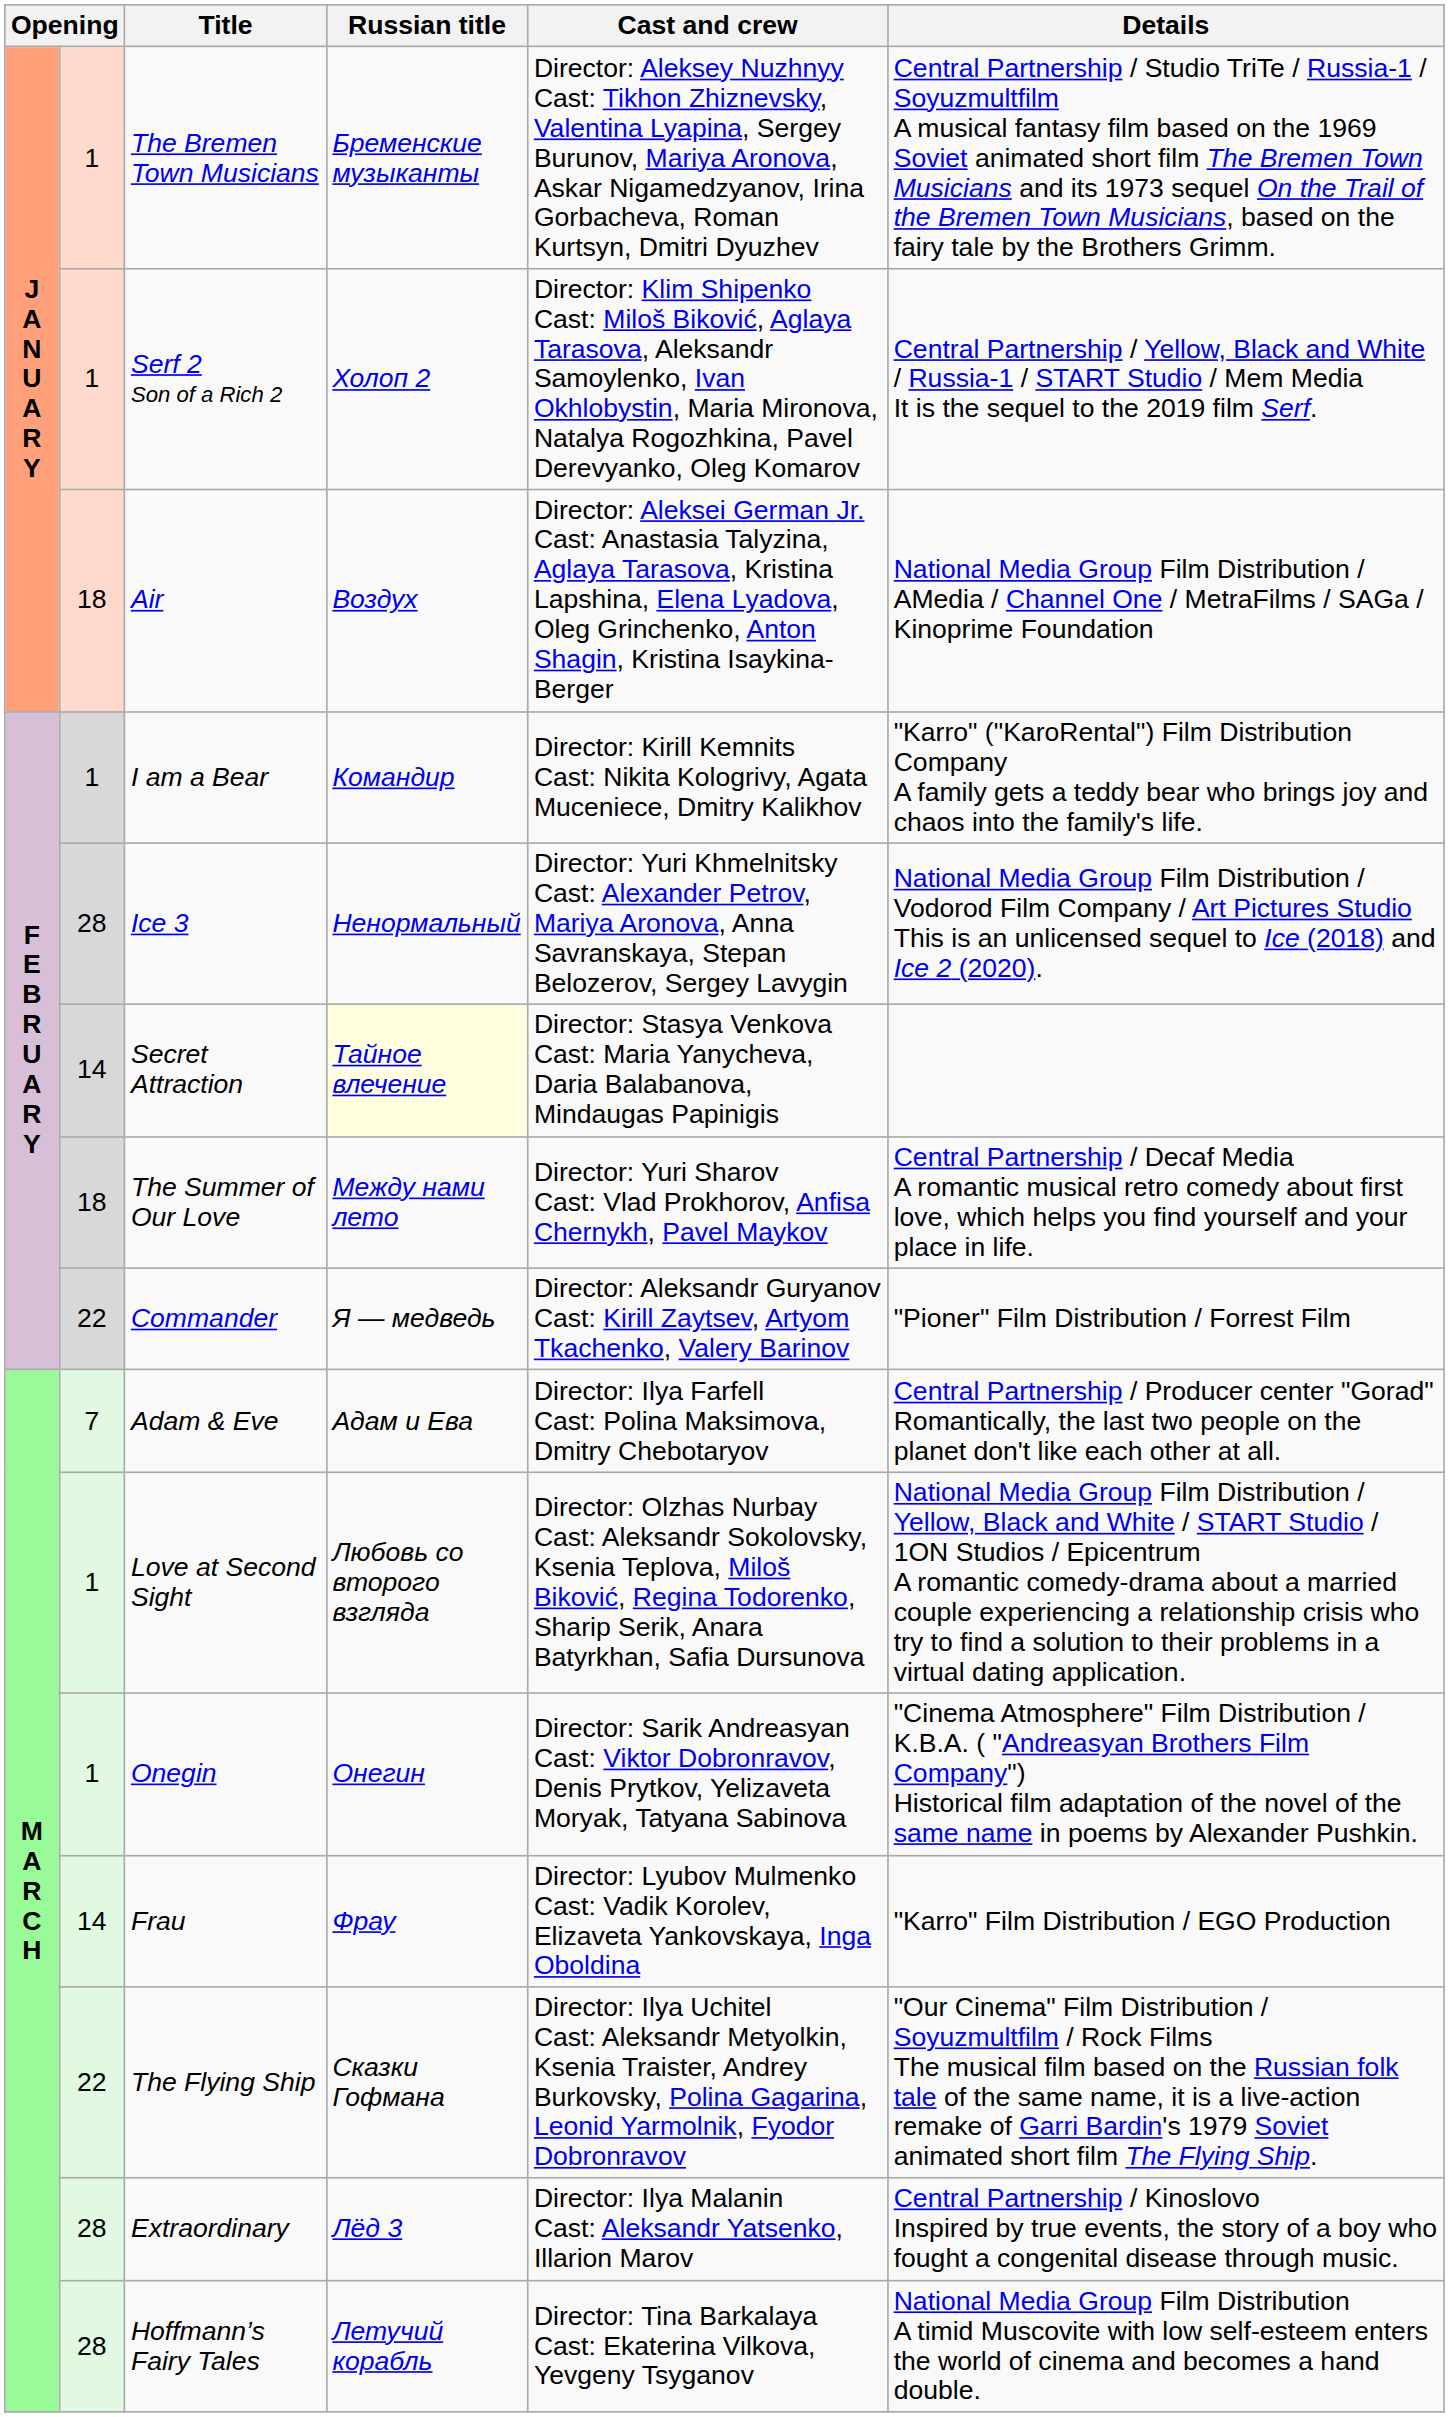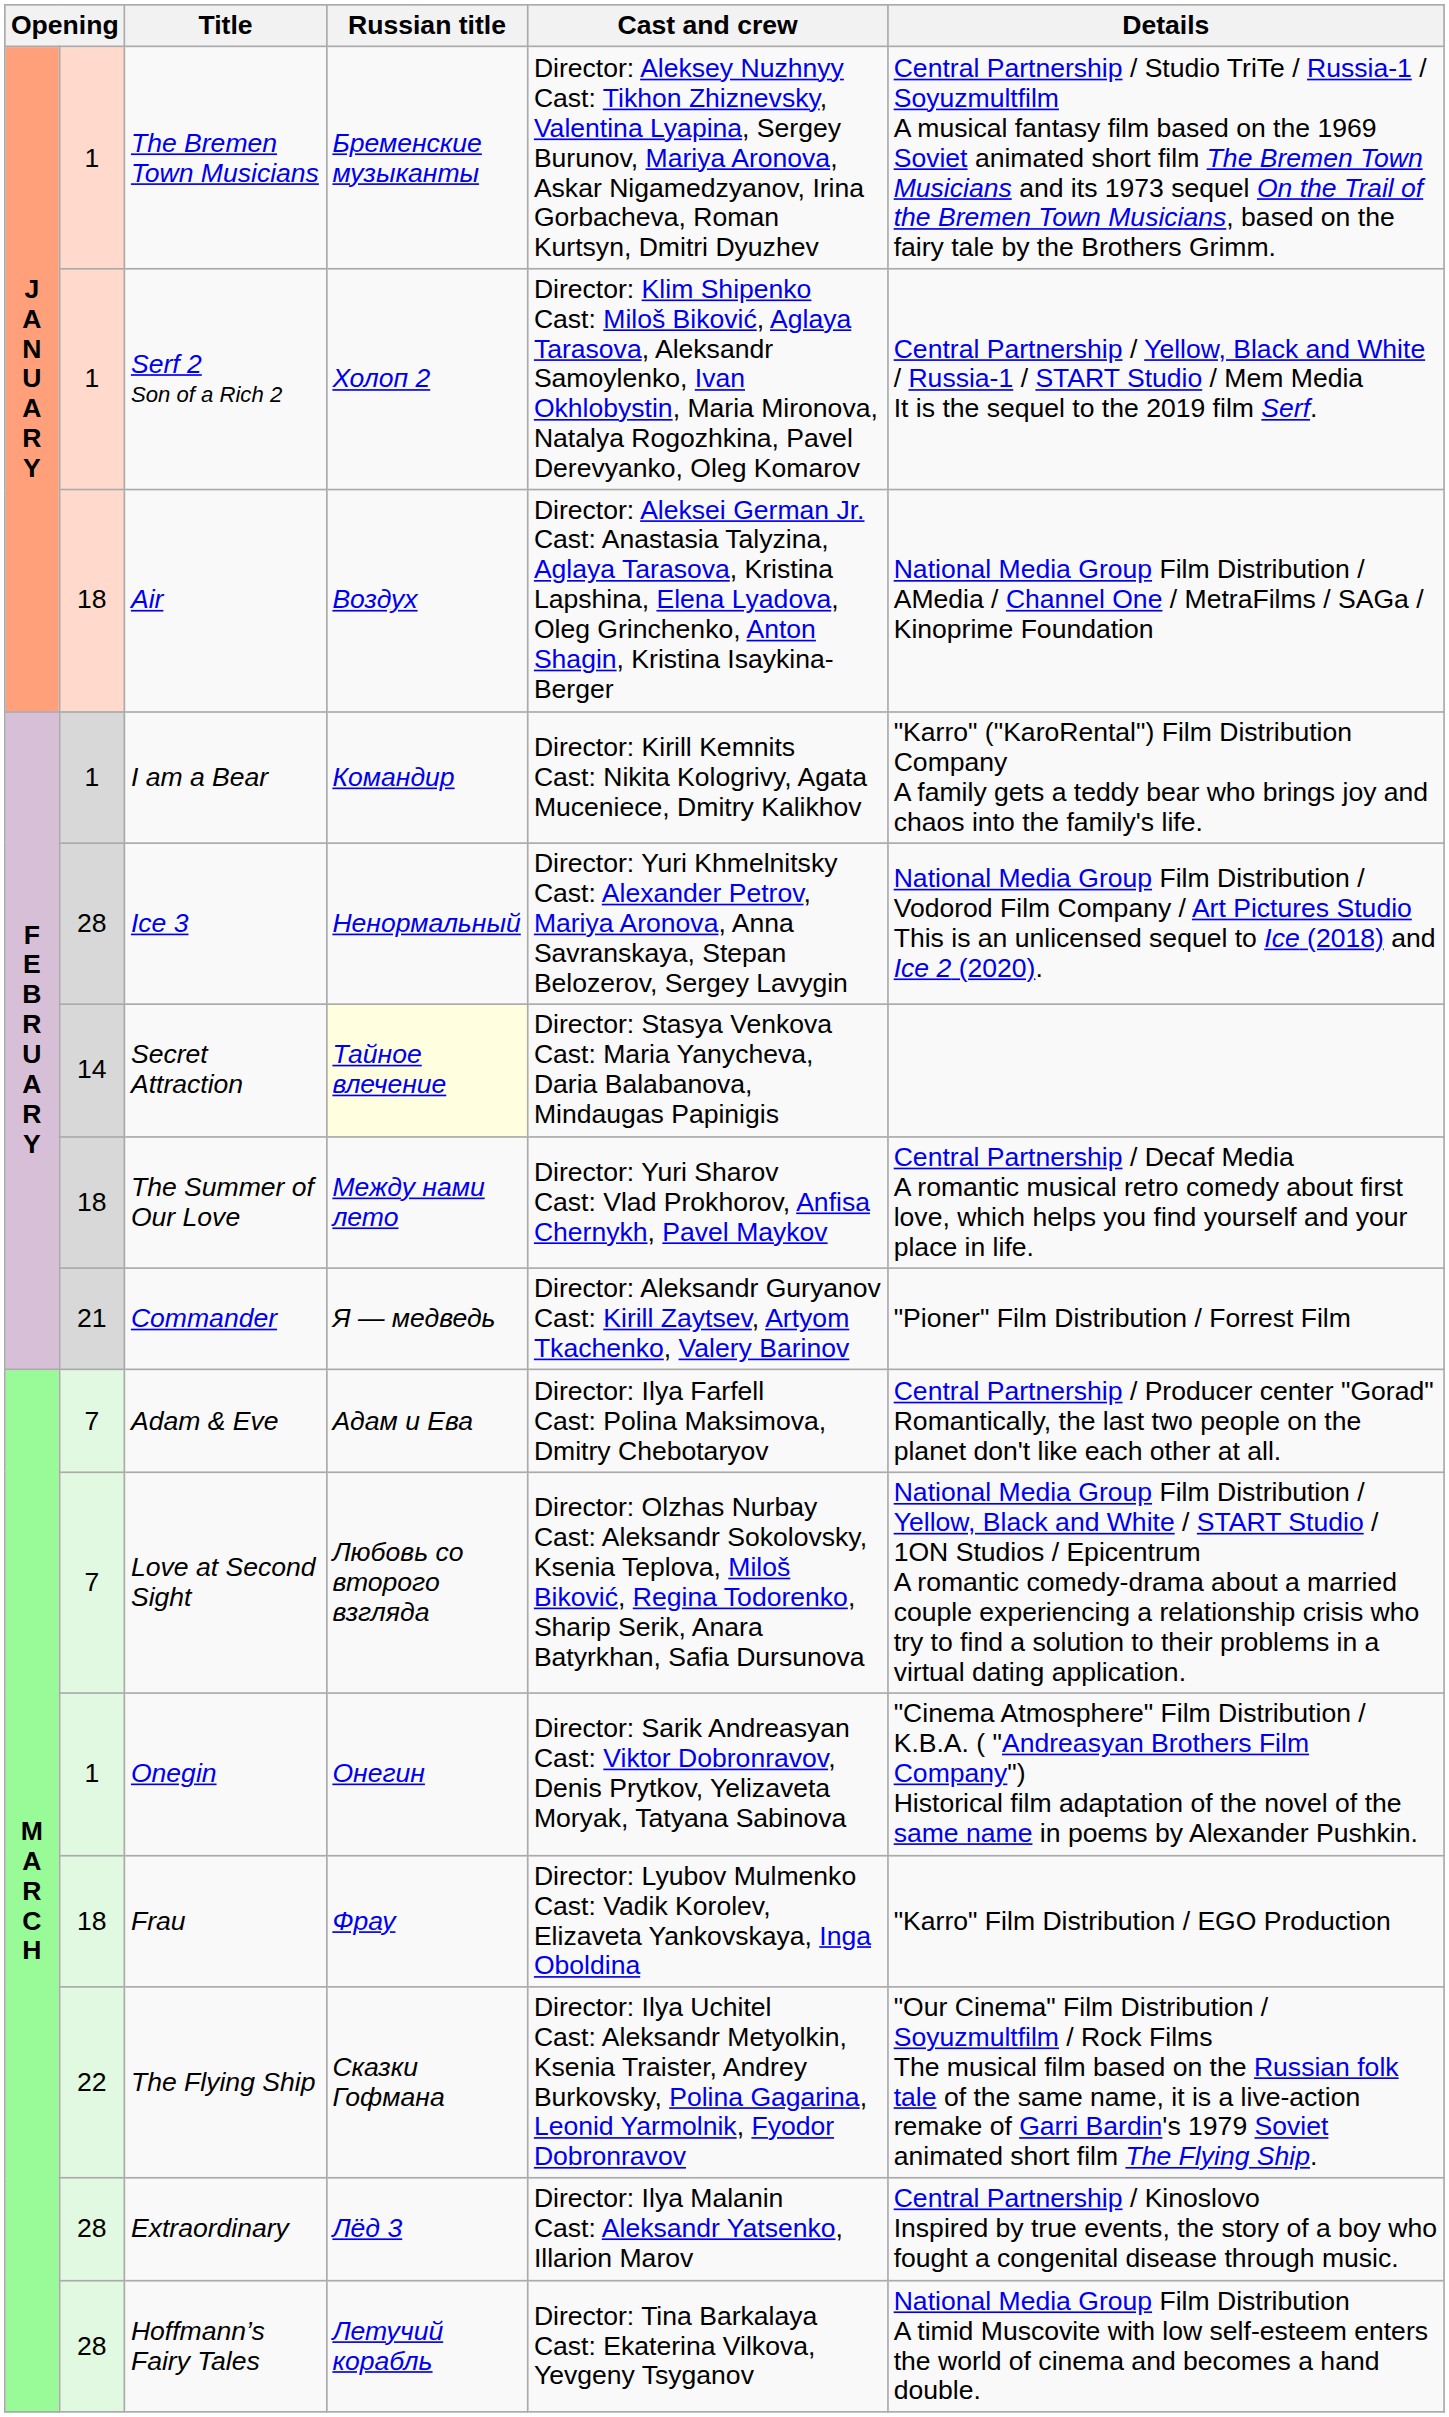(92, 1318) 22 -> (92, 1318) 21
(92, 1582) 1 -> (92, 1582) 7
(92, 1920) 14 -> (92, 1920) 18
